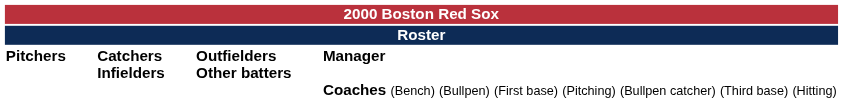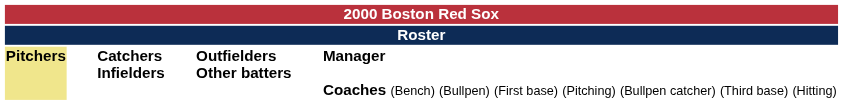(36, 56) no background -> (36, 56) khaki background
